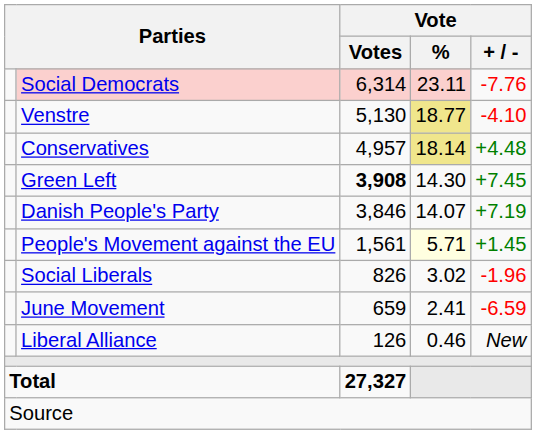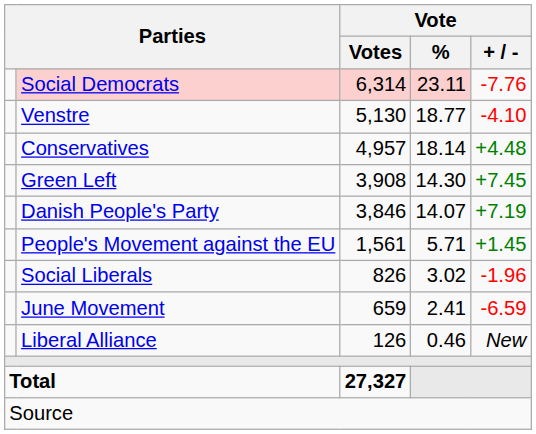(441, 116) khaki background -> (441, 116) no background
(441, 148) khaki background -> (441, 148) no background
(381, 180) bold -> (381, 180) normal
(446, 244) lightyellow background -> (446, 244) no background
